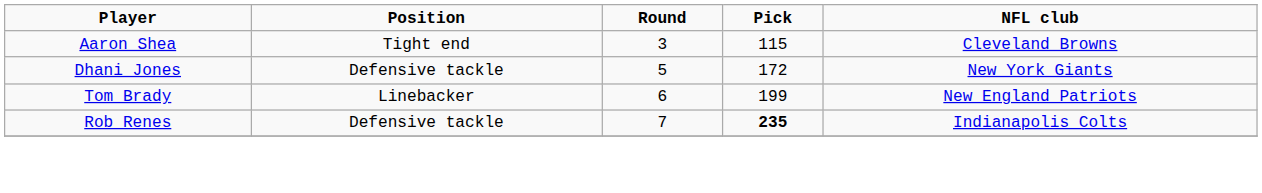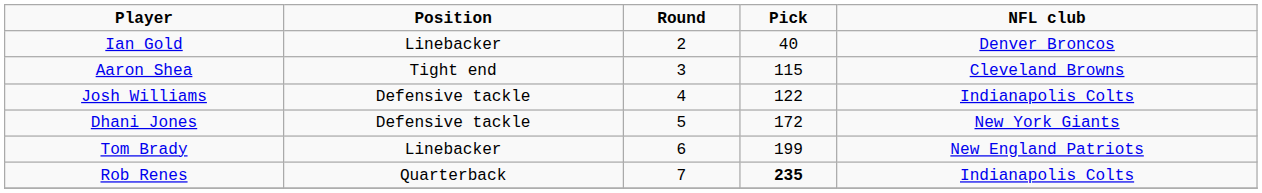+ row: (144, 44)
+ row: (144, 97)
(426, 123) Defensive tackle -> (453, 175) Quarterback
